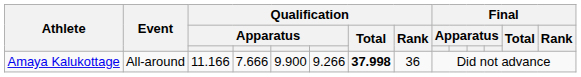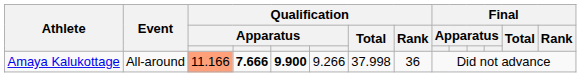(210, 62) no background -> (210, 62) lightsalmon background
(252, 62) normal -> (252, 62) bold
(290, 62) normal -> (290, 62) bold
(371, 62) bold -> (371, 62) normal
